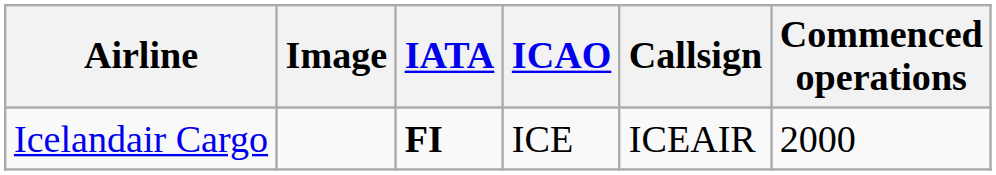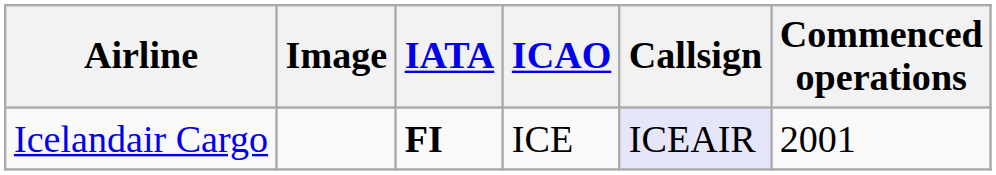(692, 137) no background -> (692, 137) lavender background
(818, 137) 2000 -> (818, 137) 2001
